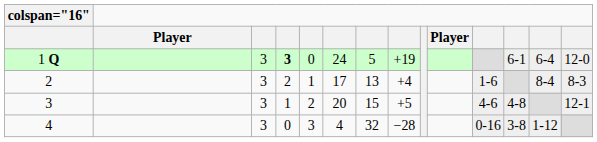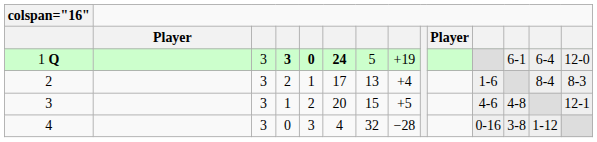(311, 59) normal -> (311, 59) bold
(339, 59) normal -> (339, 59) bold
